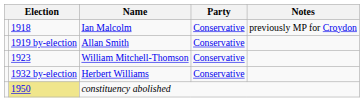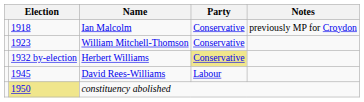- row: (105, 43)
(219, 74) no background -> (219, 58) khaki background
+ row: (123, 74)
